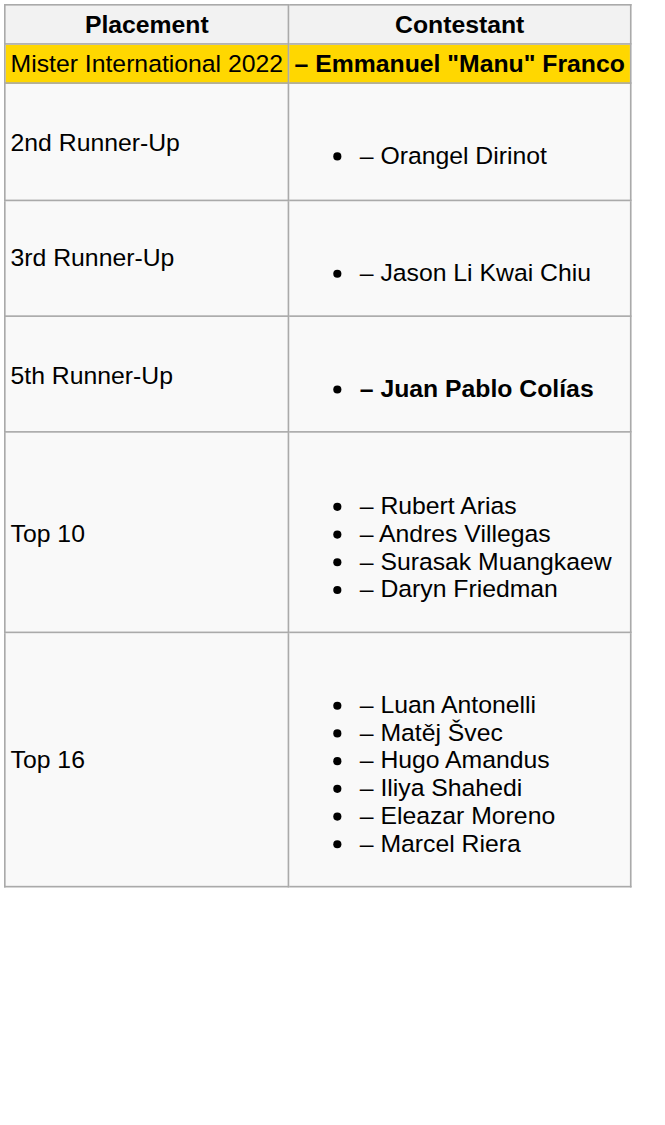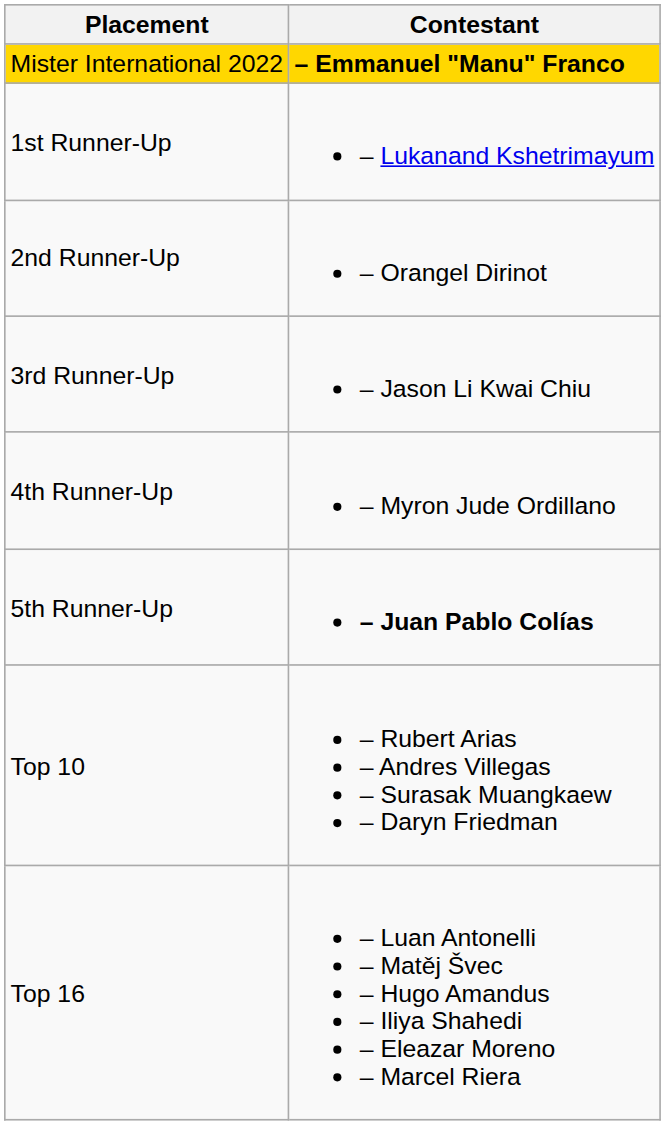+ row: (91, 142)
+ row: (92, 491)
